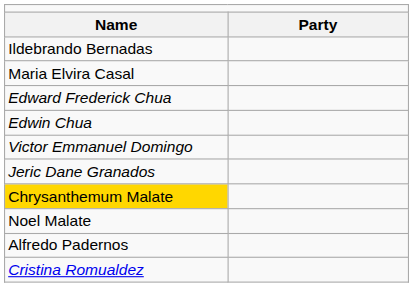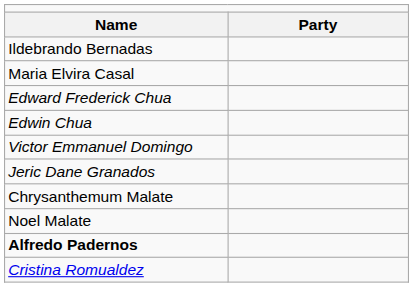(91, 196) gold background -> (91, 196) no background
(68, 246) normal -> (73, 246) bold
